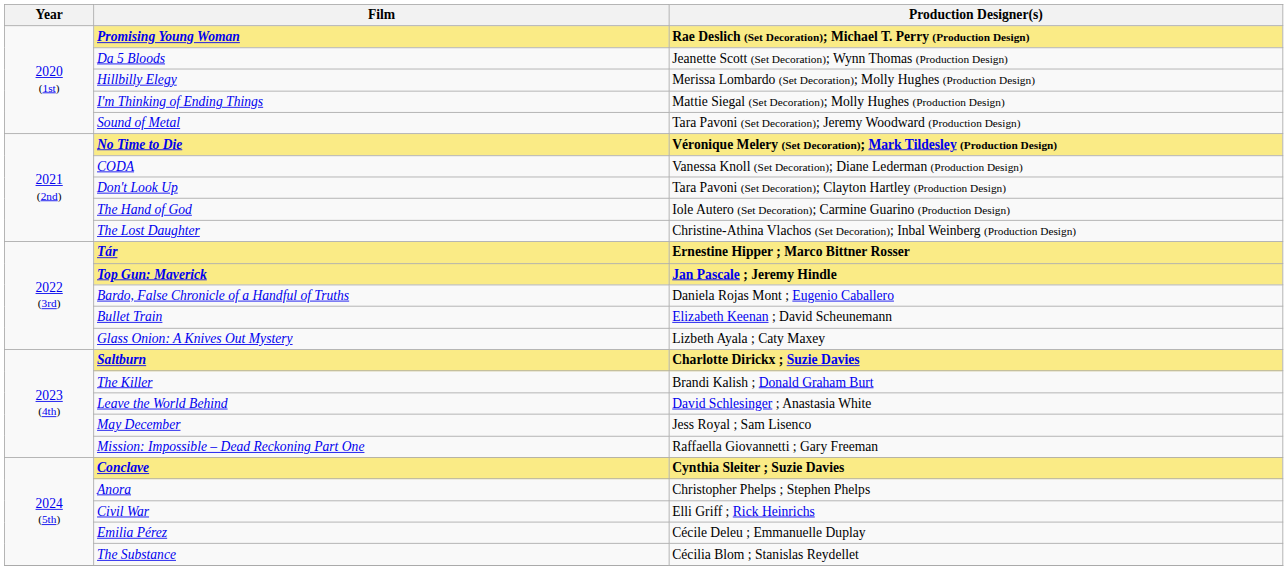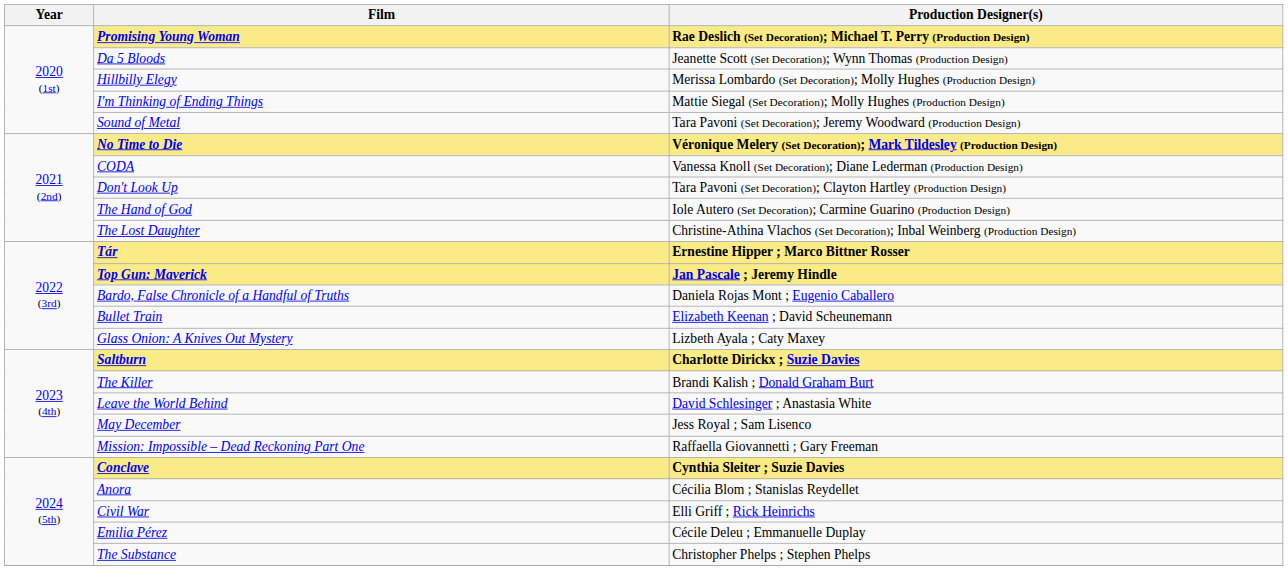(771, 489) Christopher Phelps ; Stephen Phelps -> (766, 489) Cécilia Blom ; Stanislas Reydellet
(766, 554) Cécilia Blom ; Stanislas Reydellet -> (771, 554) Christopher Phelps ; Stephen Phelps
